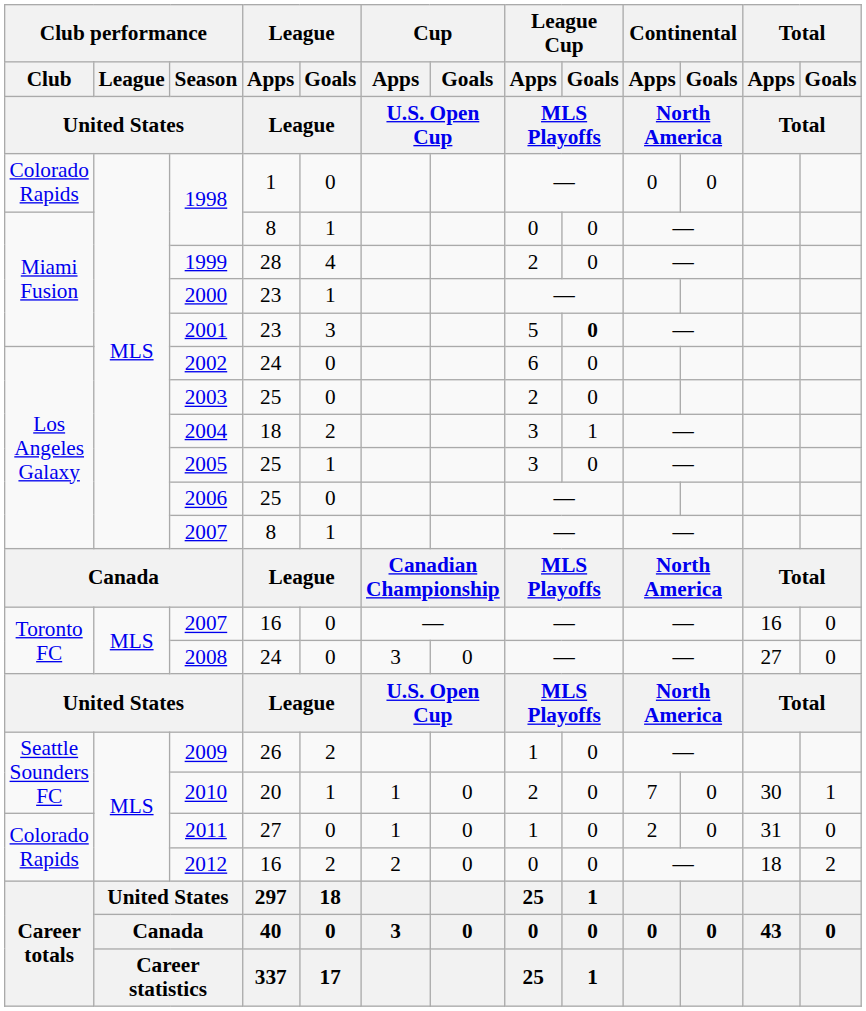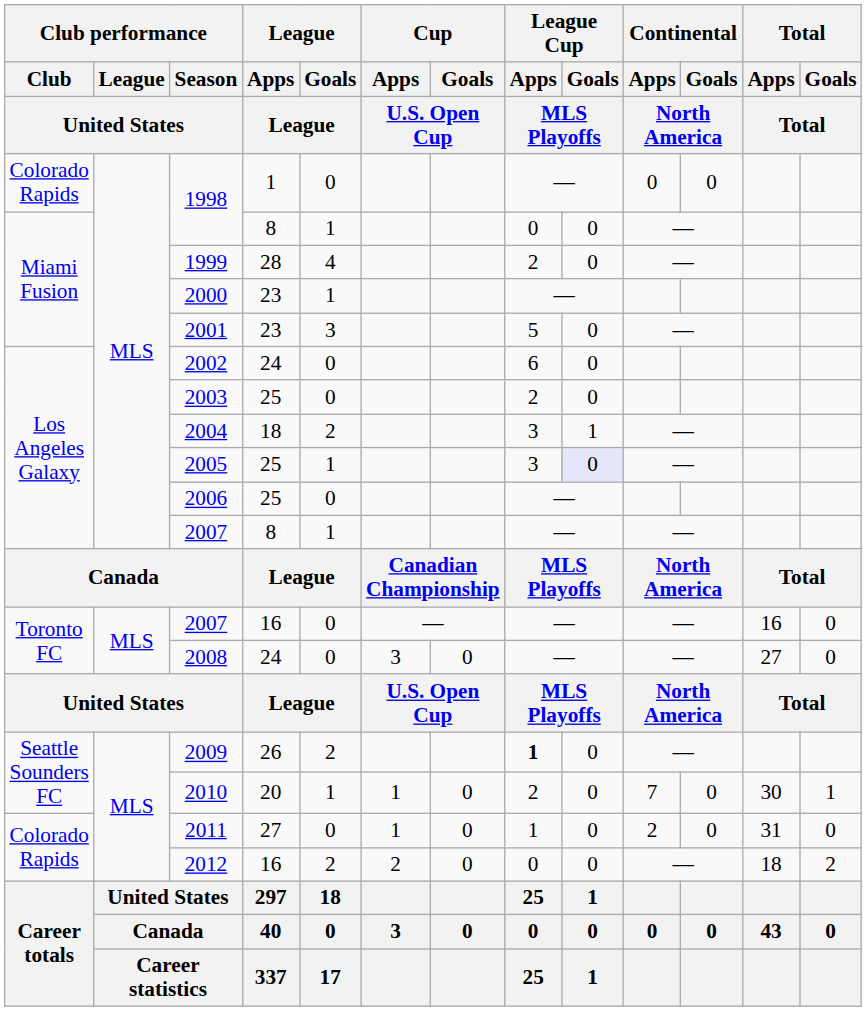(593, 329) bold -> (593, 329) normal
(593, 464) no background -> (593, 464) lavender background
(533, 752) normal -> (533, 752) bold
